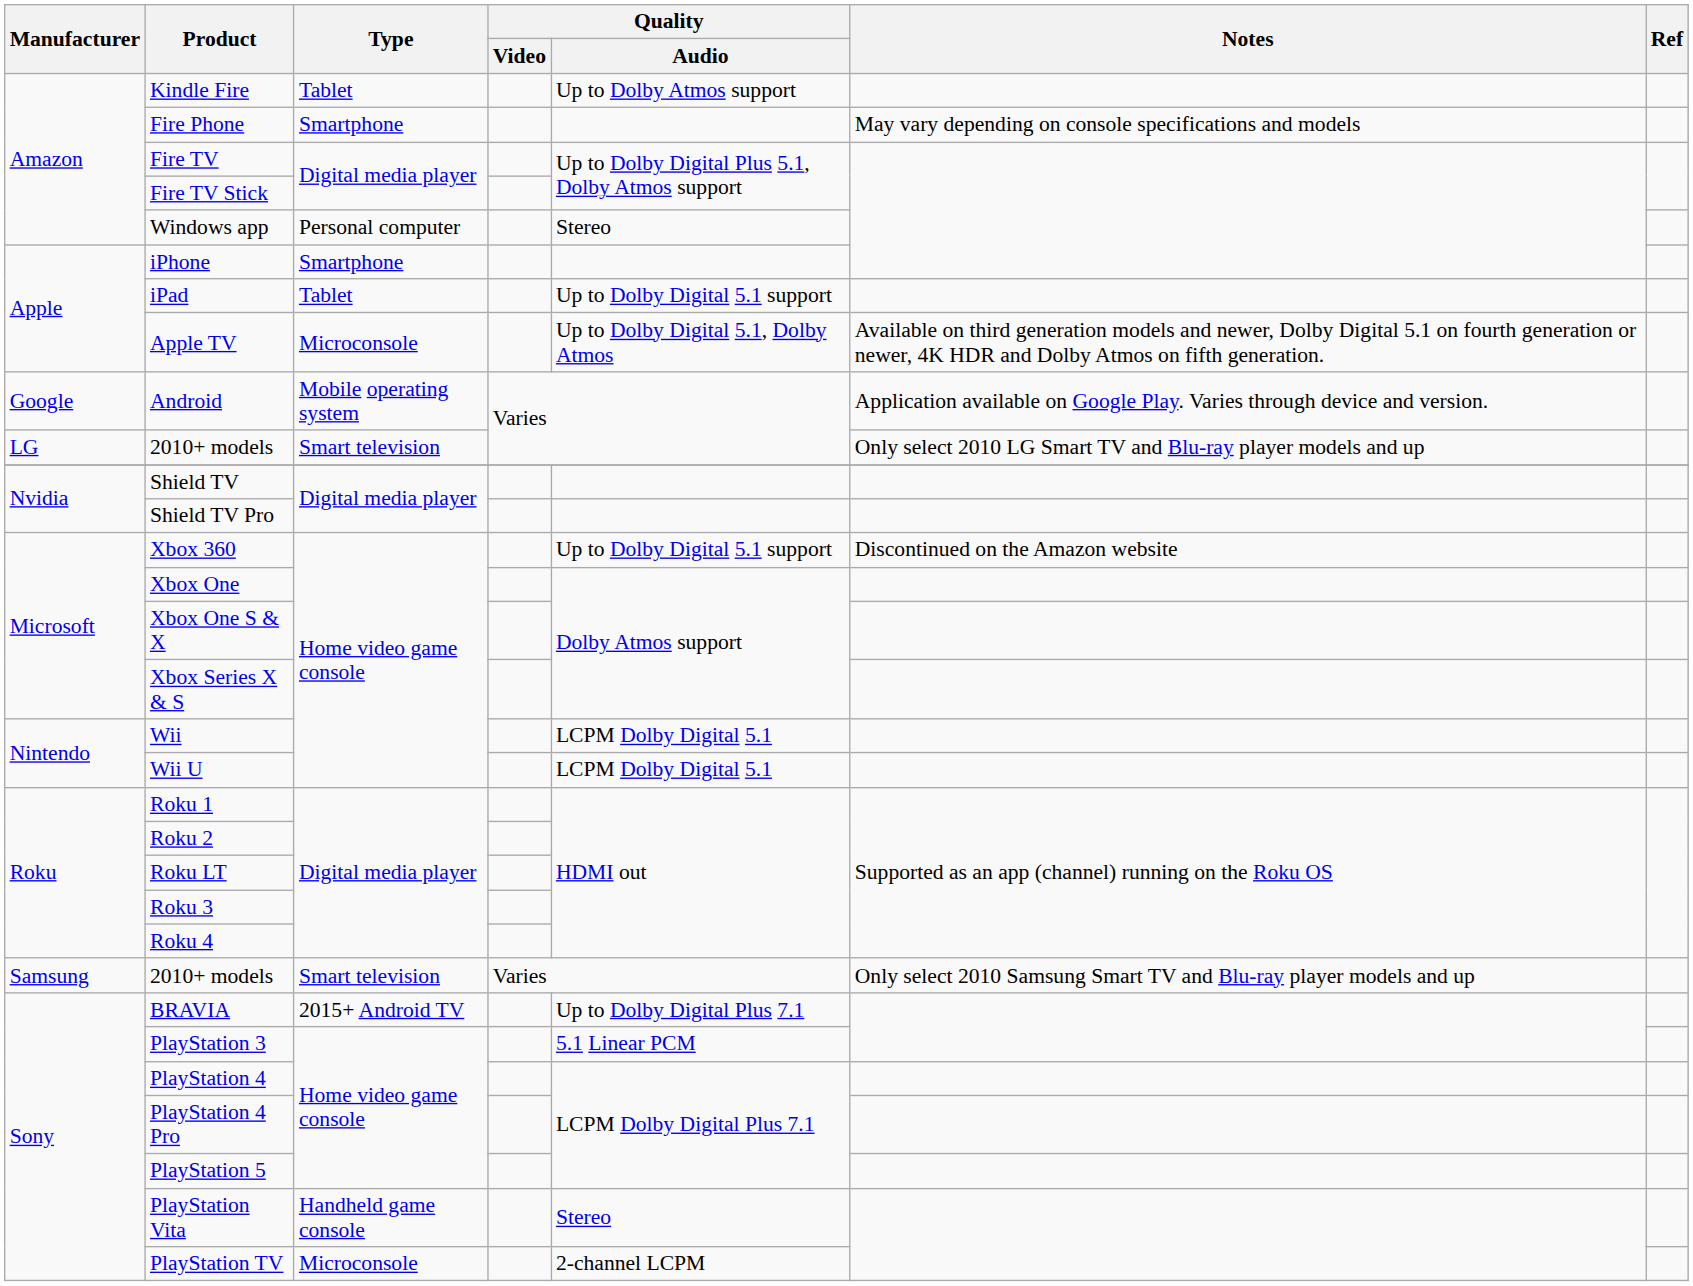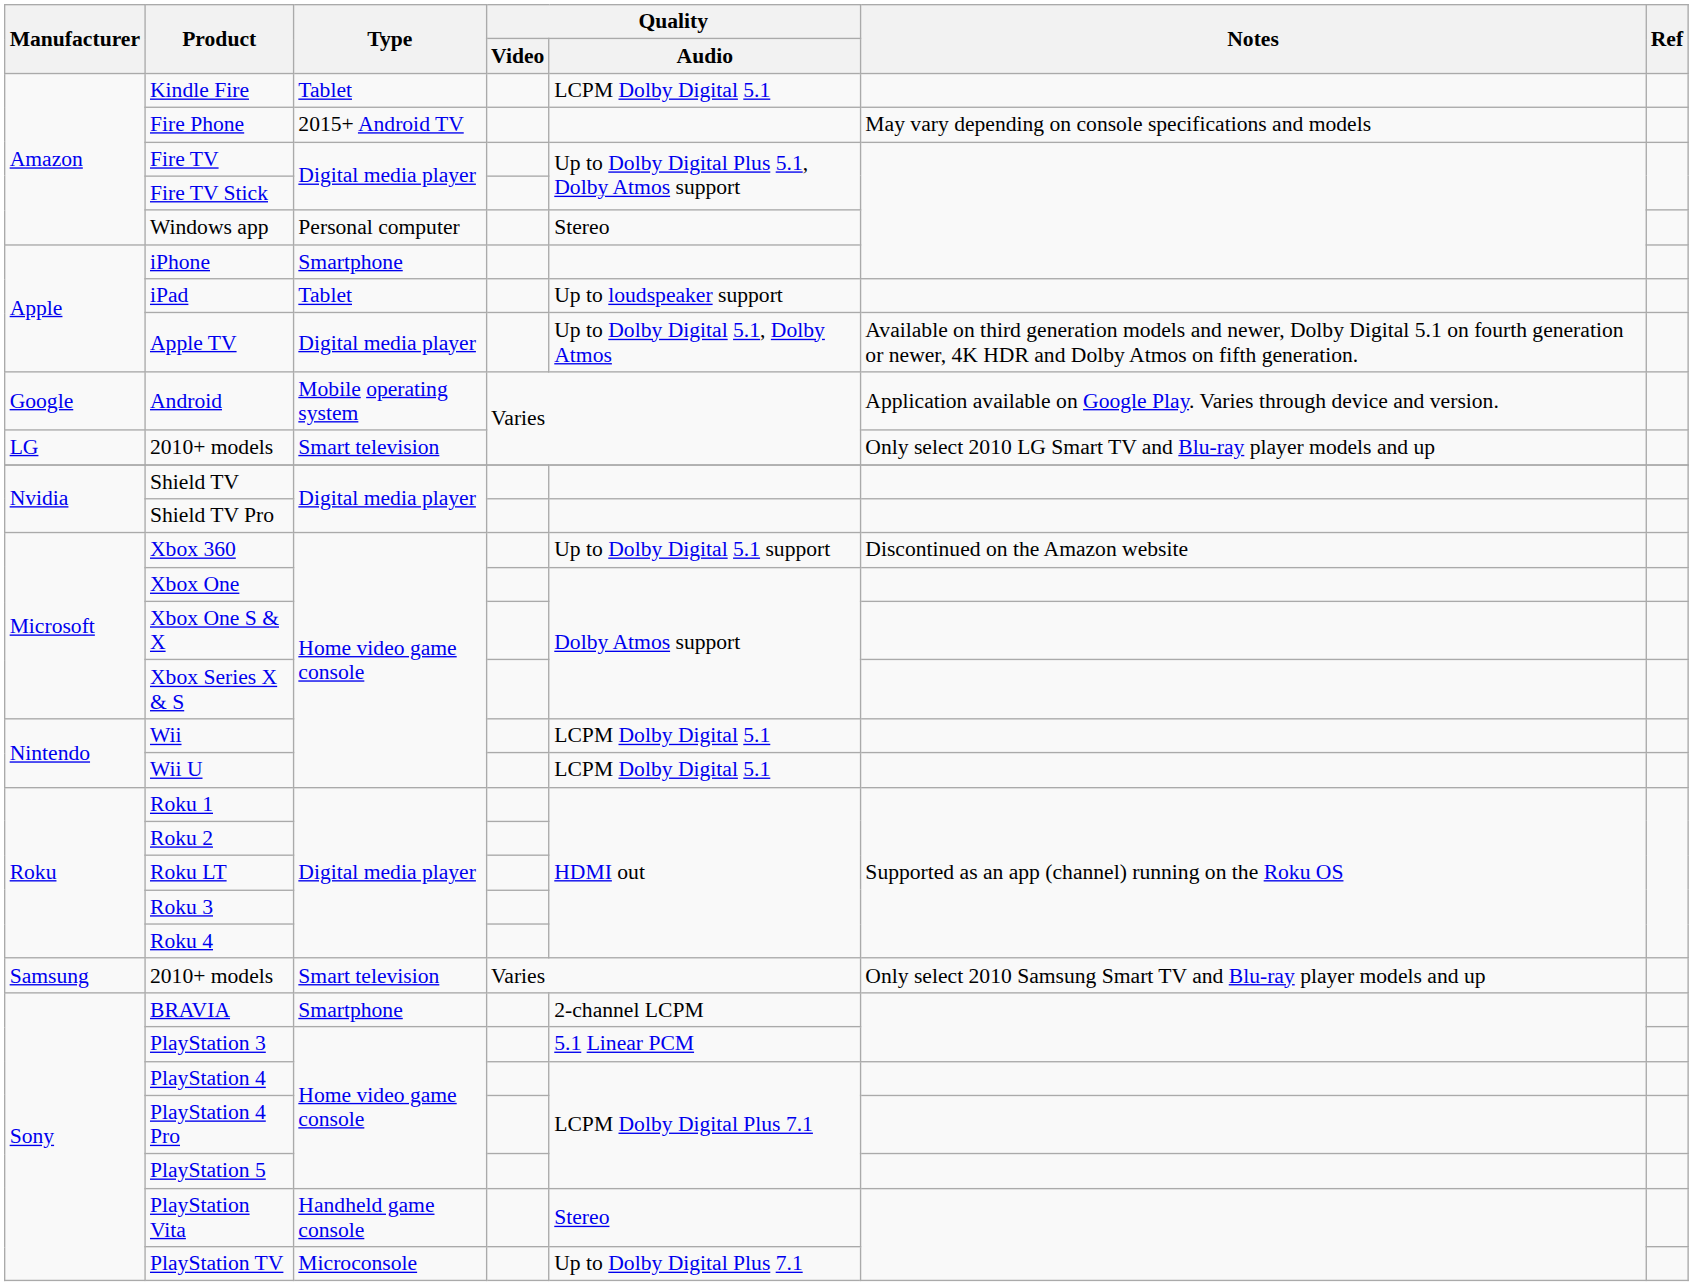(676, 90) Up to Dolby Atmos support -> (662, 90) LCPM Dolby Digital 5.1
(351, 124) Smartphone -> (381, 124) 2015+ Android TV
(694, 295) Up to Dolby Digital 5.1 support -> (669, 295) Up to loudspeaker support
(358, 342) Microconsole -> (387, 342) Digital media player
(382, 1009) 2015+ Android TV -> (351, 1009) Smartphone
(680, 1009) Up to Dolby Digital Plus 7.1 -> (629, 1009) 2-channel LCPM
(631, 1263) 2-channel LCPM -> (678, 1263) Up to Dolby Digital Plus 7.1
